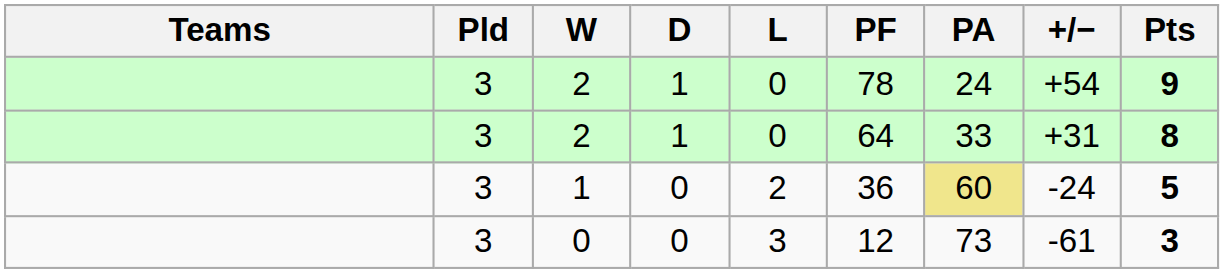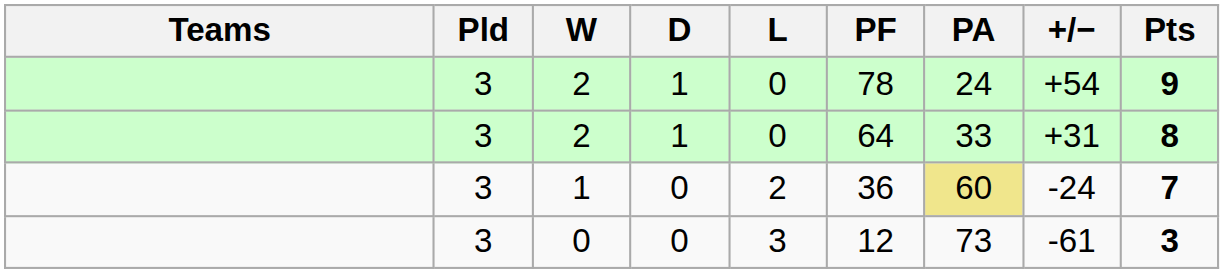(1170, 188) 5 -> (1170, 188) 7
